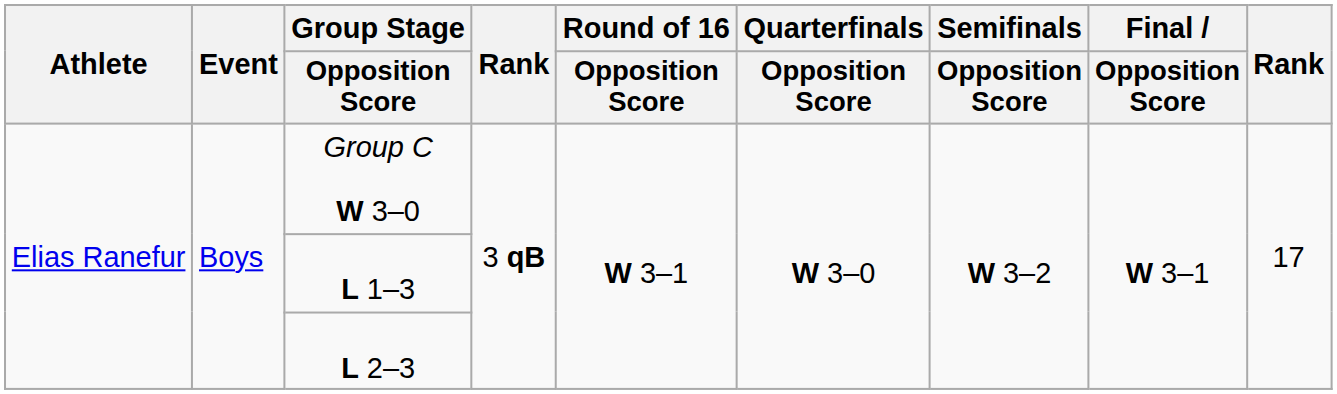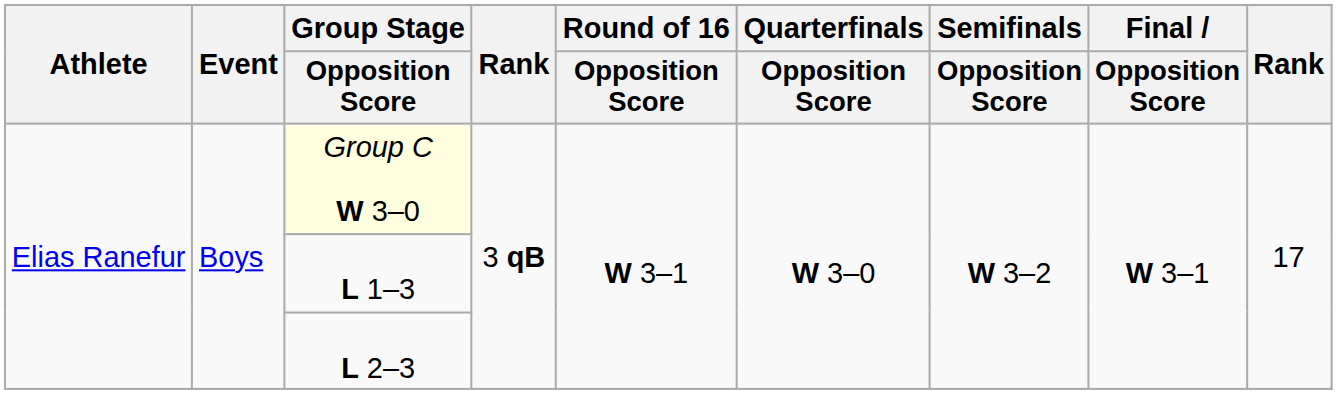(378, 179) no background -> (378, 179) lightyellow background
